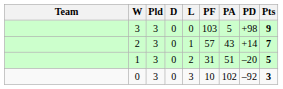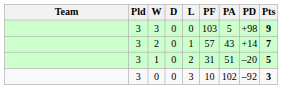columns swapped: (156, 12) <-> (137, 12)
